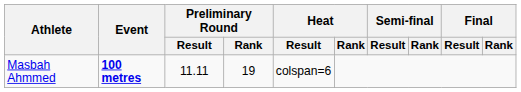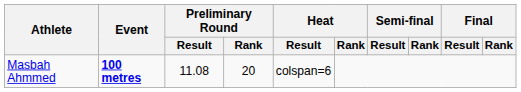(194, 72) 11.11 -> (194, 72) 11.08
(248, 72) 19 -> (248, 72) 20
